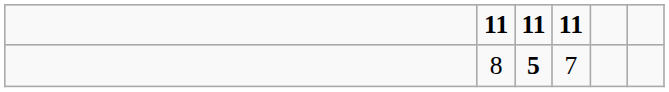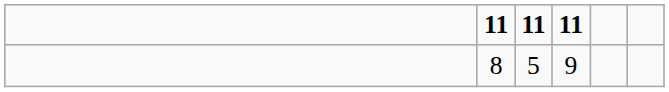(534, 65) bold -> (534, 65) normal
(571, 65) 7 -> (571, 65) 9
